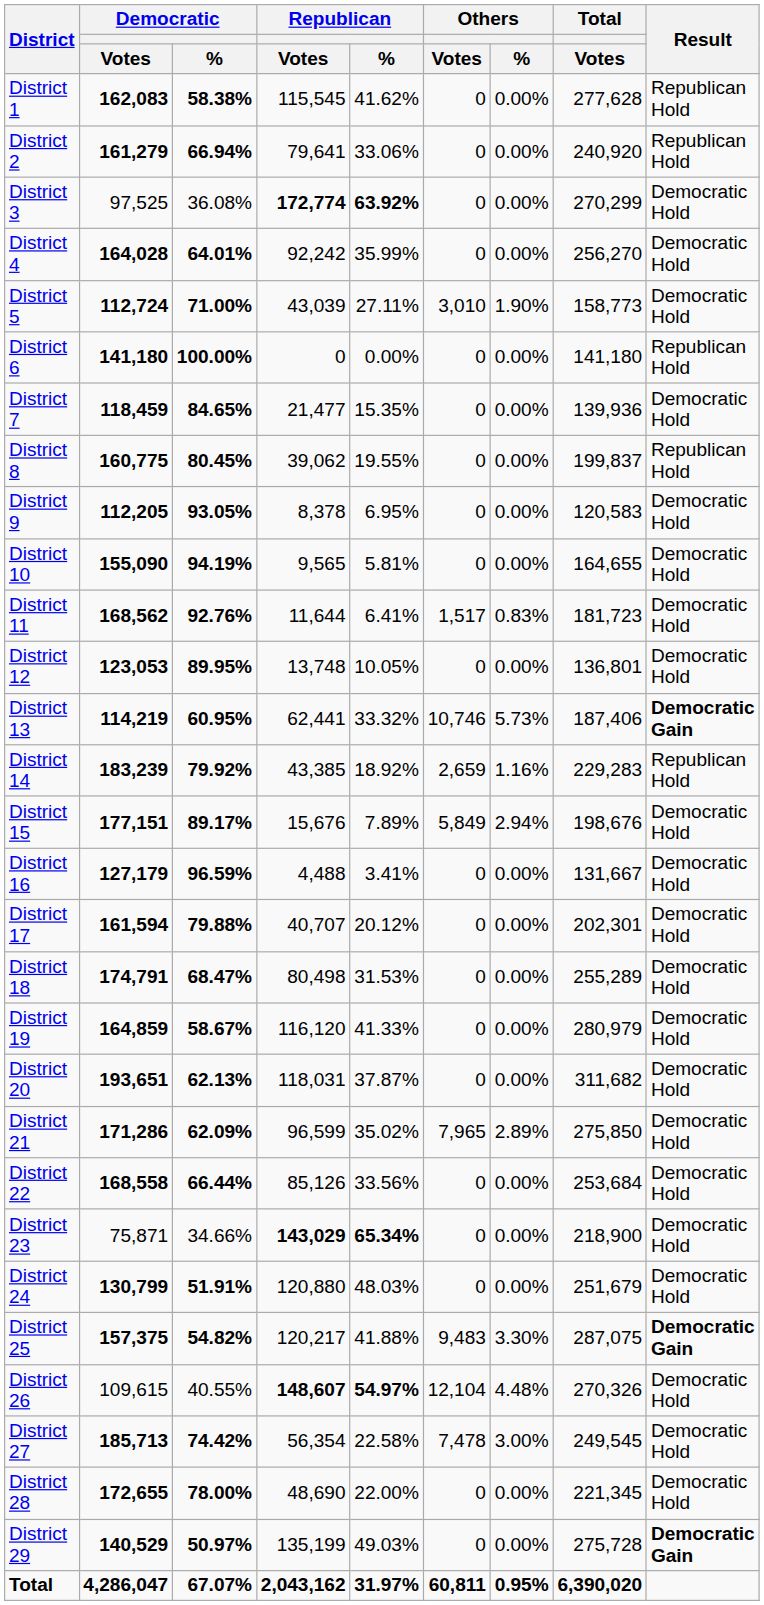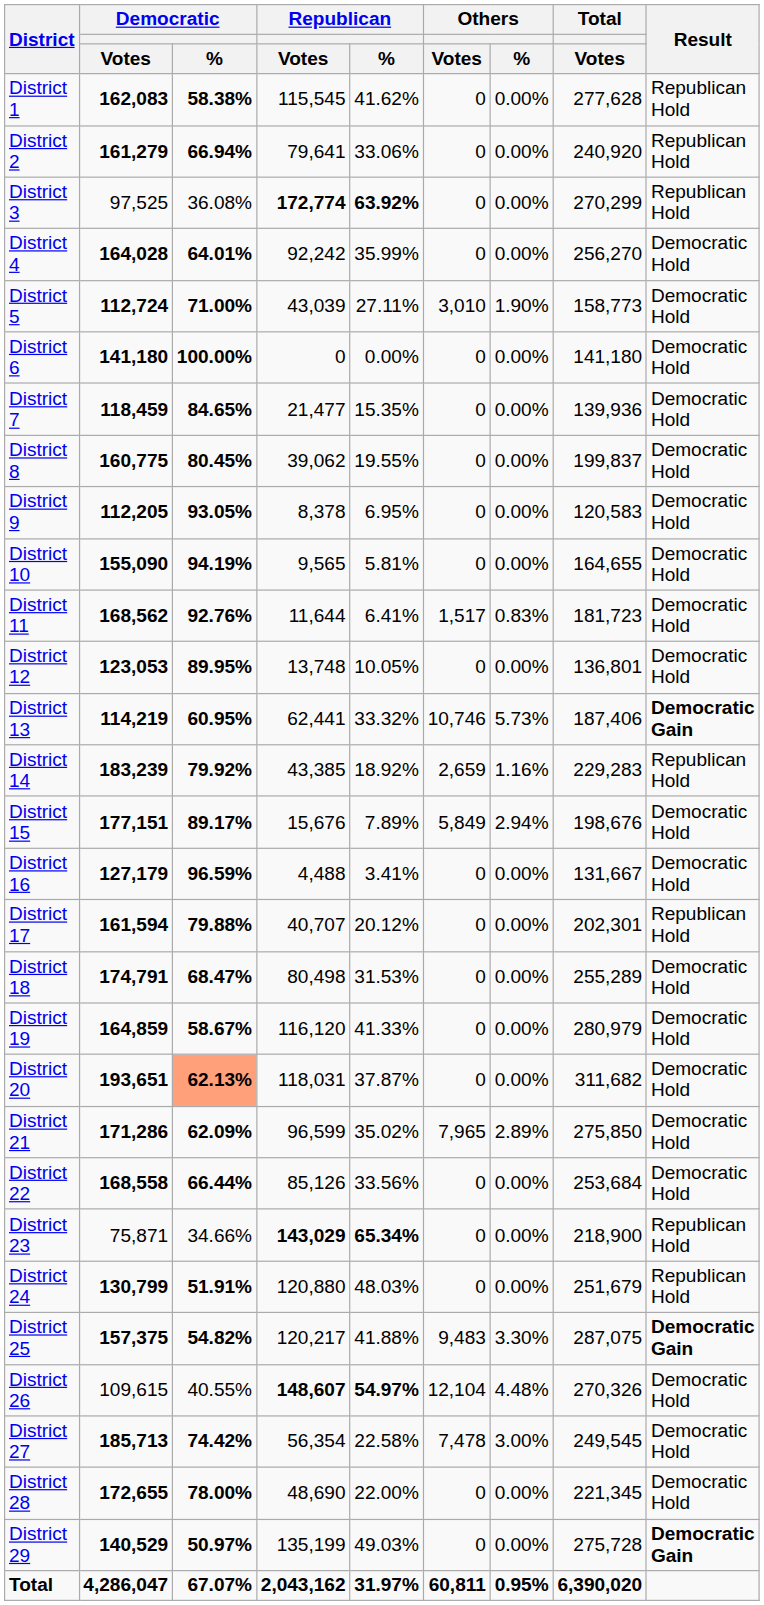(699, 202) Democratic Hold -> (699, 202) Republican Hold
(699, 357) Republican Hold -> (699, 357) Democratic Hold
(699, 460) Republican Hold -> (699, 460) Democratic Hold
(699, 925) Democratic Hold -> (699, 925) Republican Hold
(220, 1080) no background -> (220, 1080) lightsalmon background
(699, 1235) Democratic Hold -> (699, 1235) Republican Hold
(699, 1286) Democratic Hold -> (699, 1286) Republican Hold
